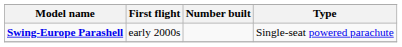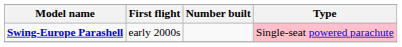(325, 32) no background -> (325, 32) pink background
